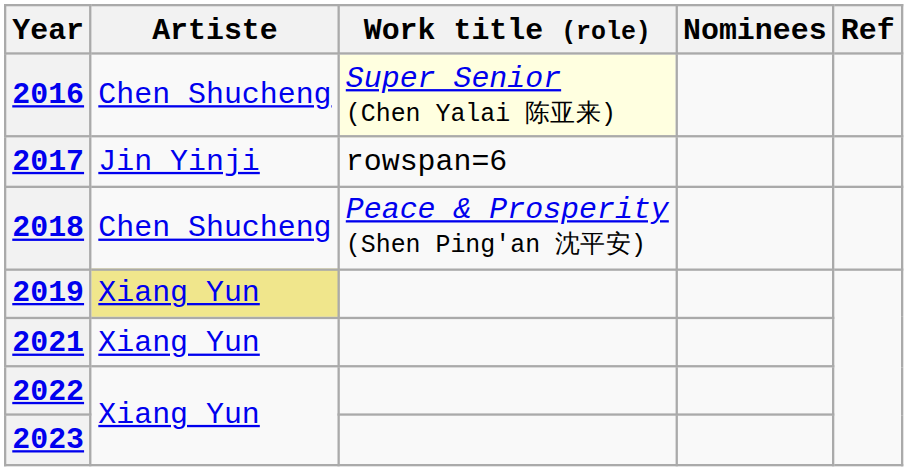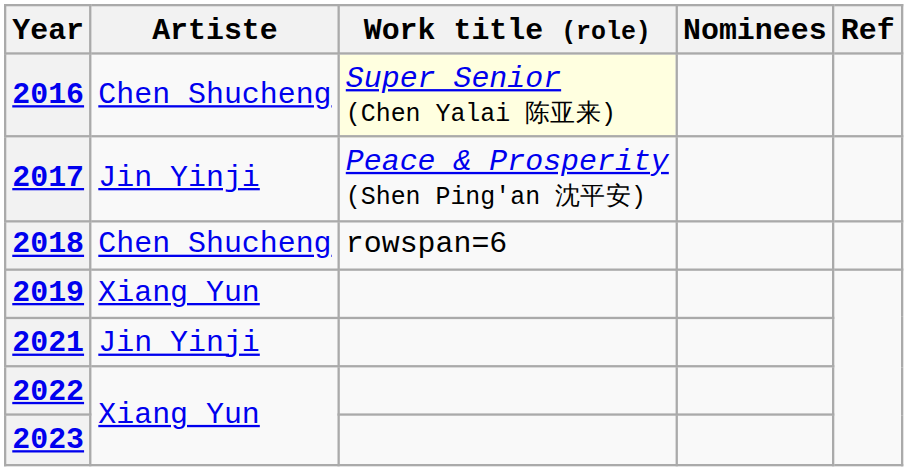(427, 161) rowspan=6 -> (507, 178) Peace & Prosperity (Shen Ping'an 沈平安)
(507, 226) Peace & Prosperity (Shen Ping'an 沈平安) -> (427, 245) rowspan=6
(179, 293) khaki background -> (179, 293) no background
(179, 342) Xiang Yun -> (179, 342) Jin Yinji
